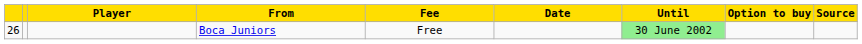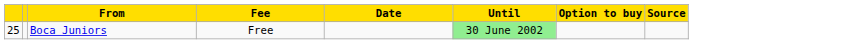- column: (112, 13)
(13, 30) 26 -> (13, 30) 25
